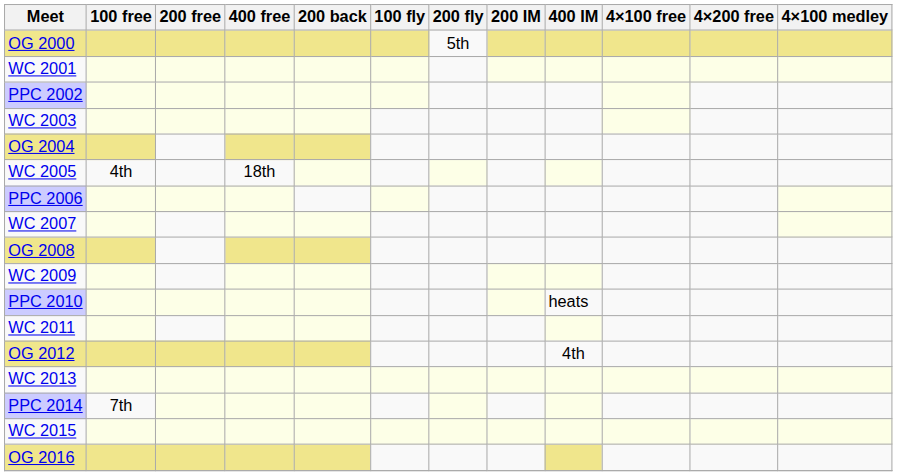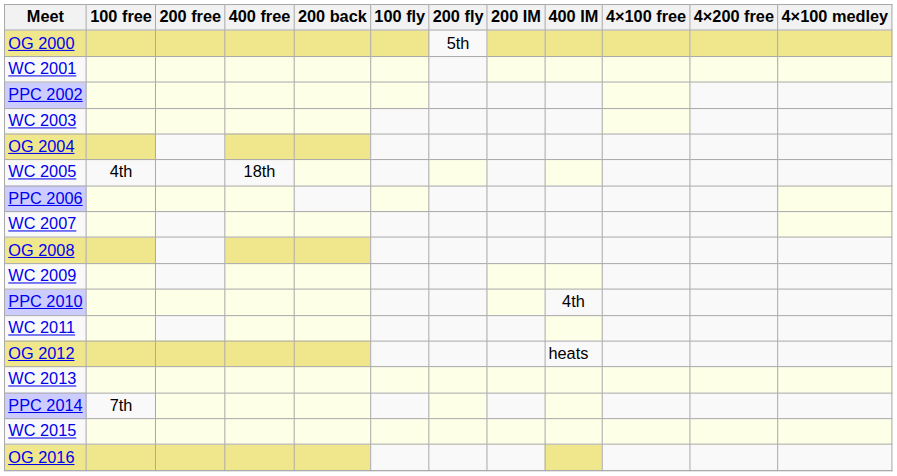(568, 302) heats -> (573, 302) 4th
(573, 353) 4th -> (568, 353) heats
